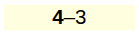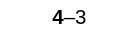(69, 17) lightyellow background -> (69, 17) no background
